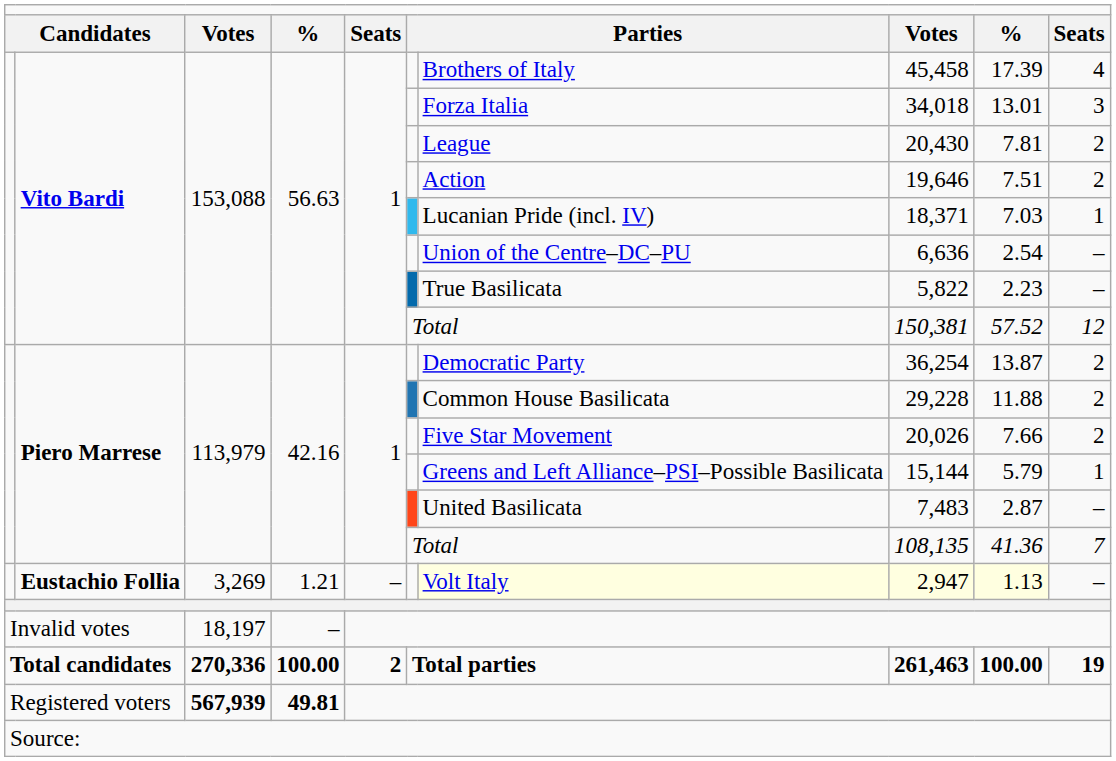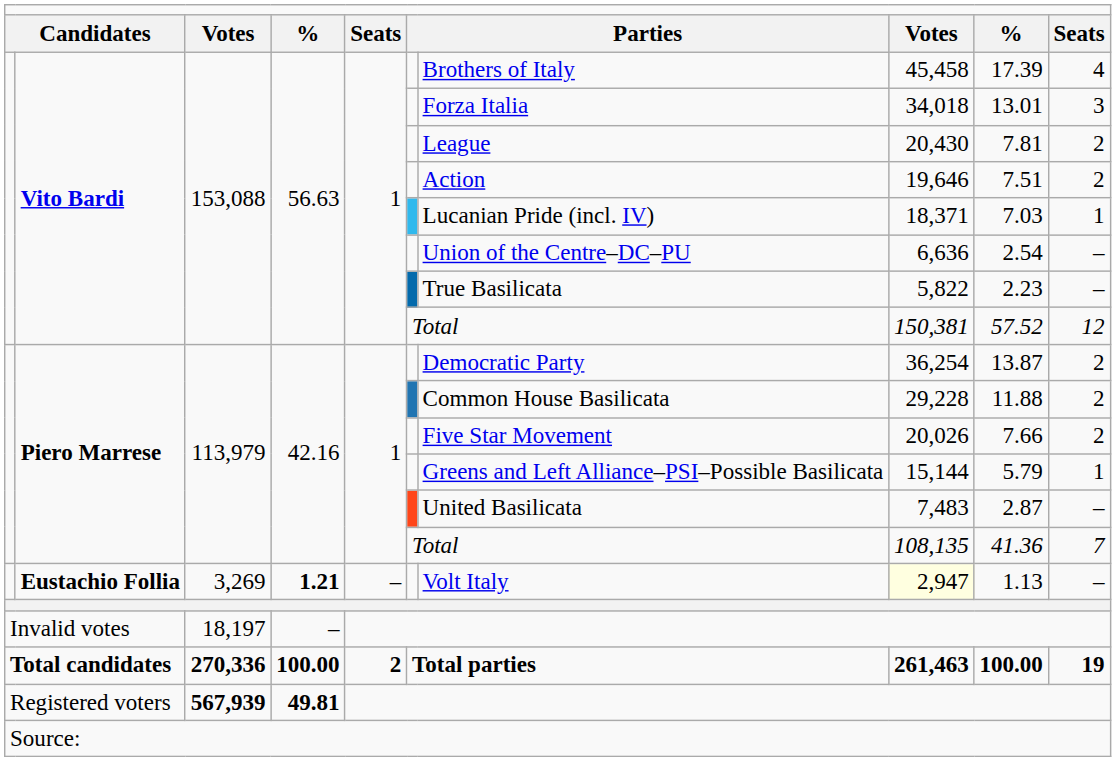(319, 581) normal -> (319, 581) bold
(466, 581) lightyellow background -> (466, 581) no background
(1023, 581) lightyellow background -> (1023, 581) no background
